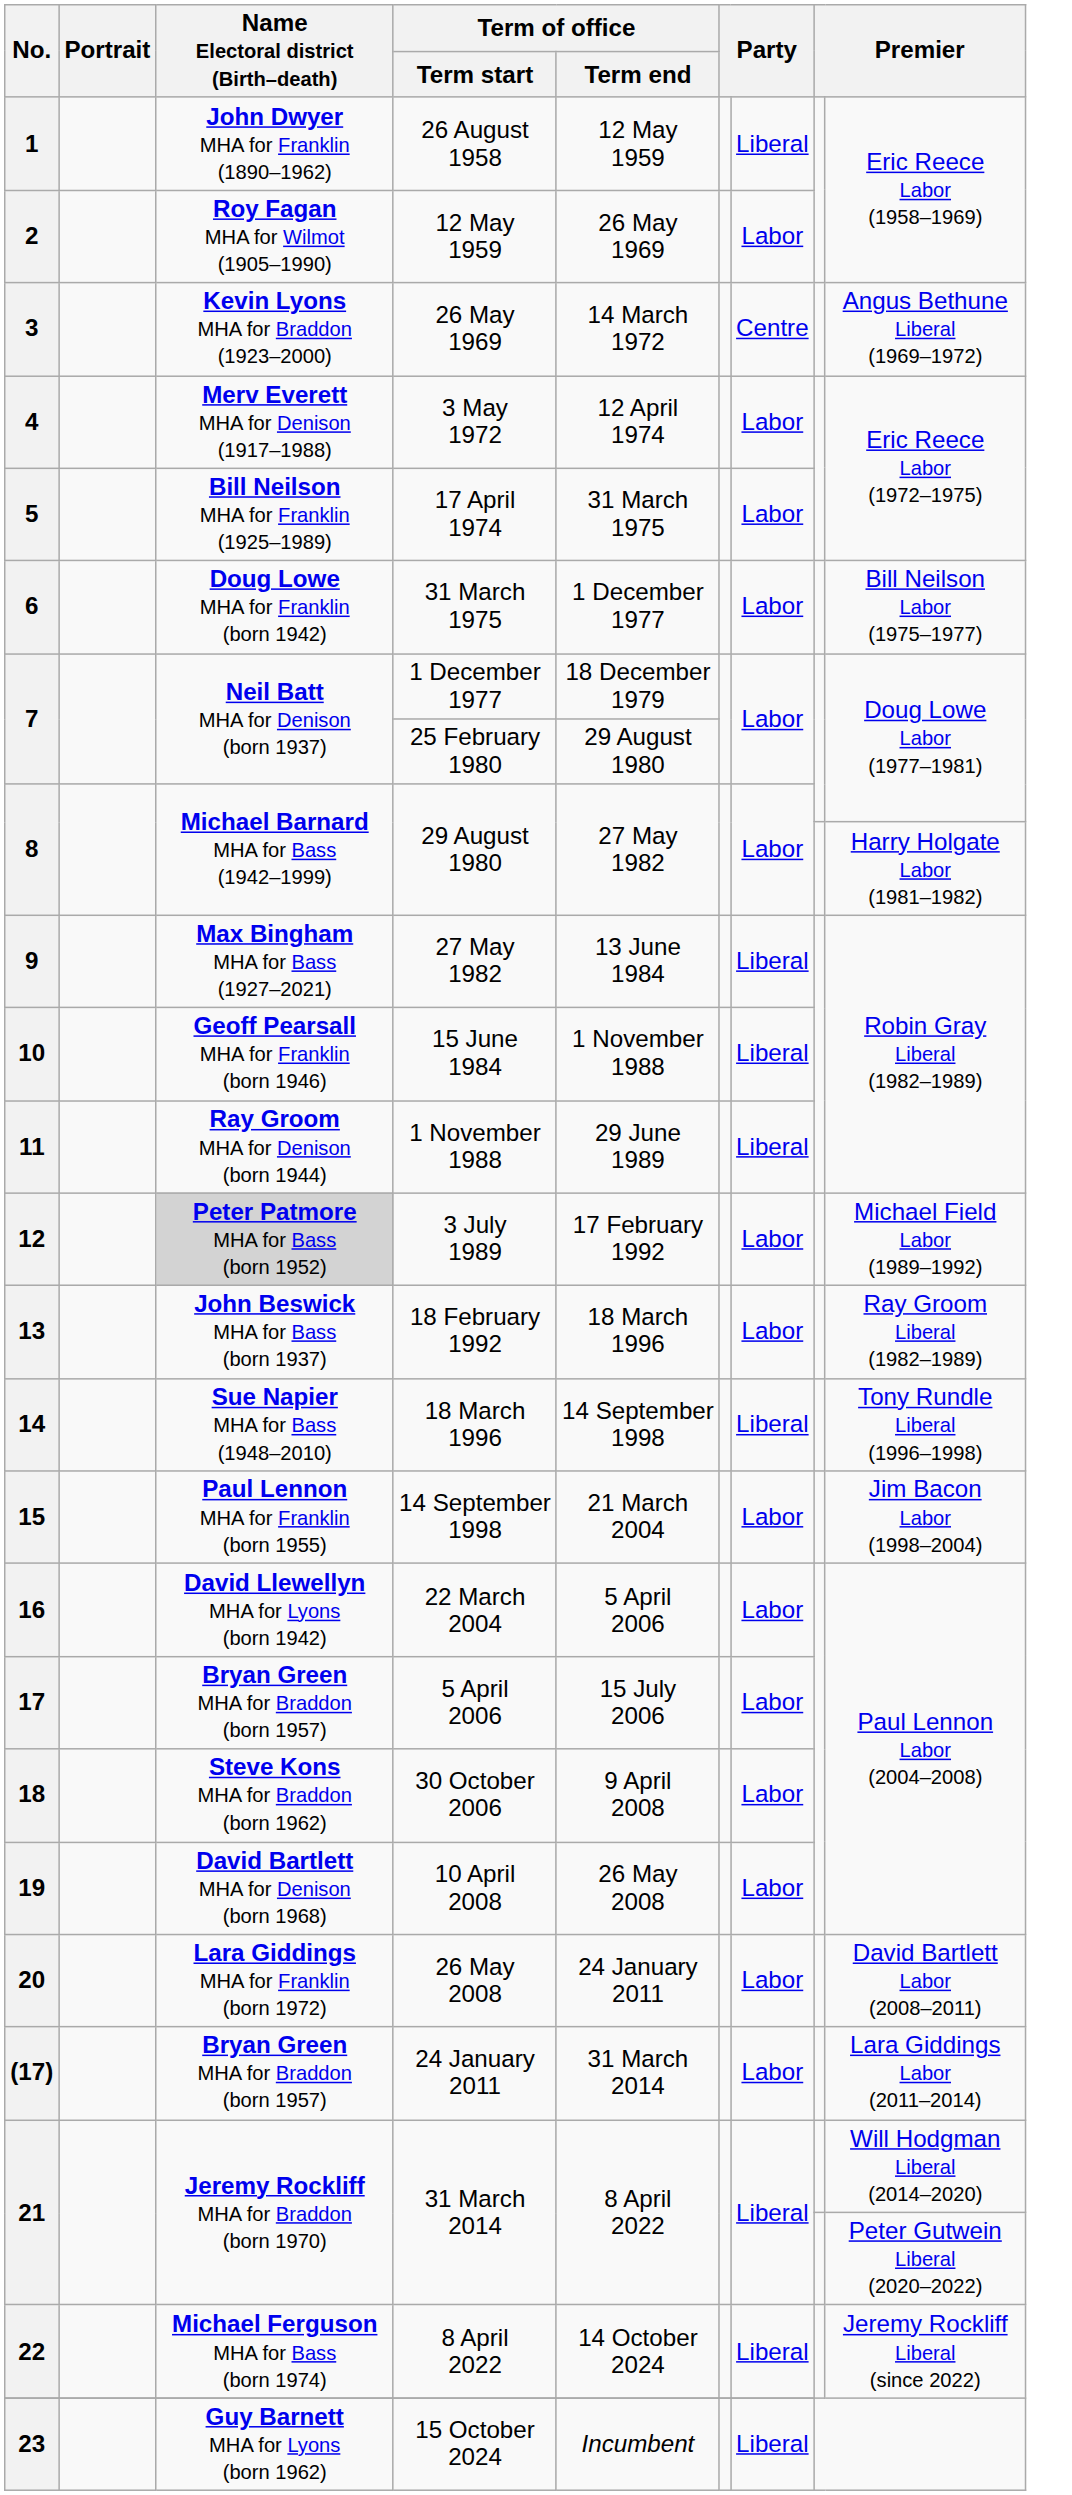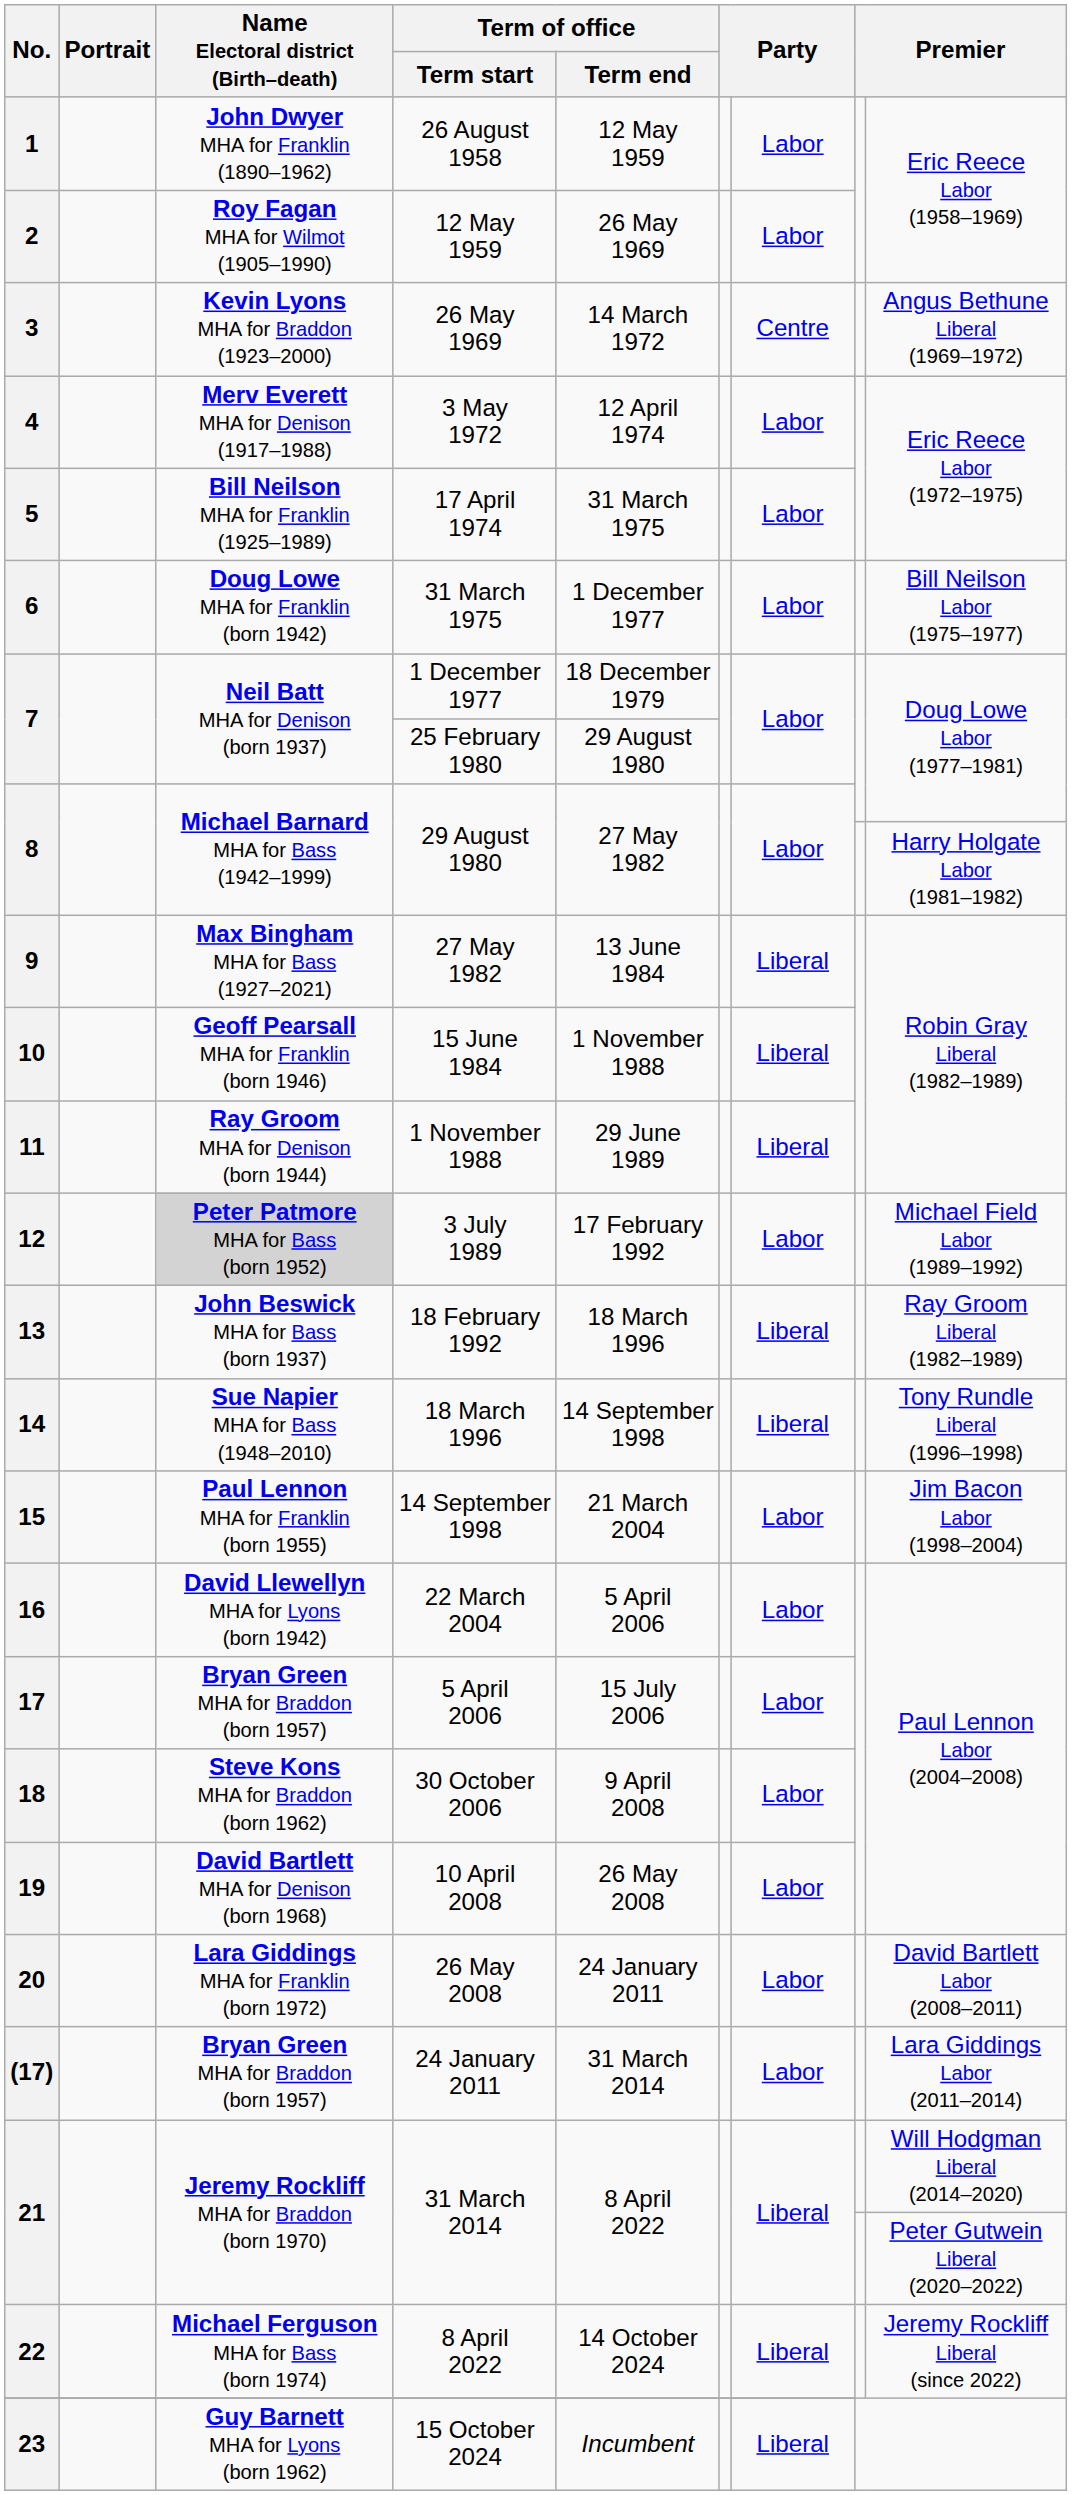(772, 143) Liberal -> (793, 143) Labor
(772, 1331) Labor -> (793, 1331) Liberal
